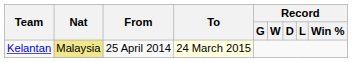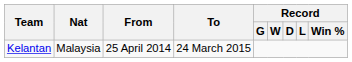(78, 48) khaki background -> (78, 48) no background
(214, 48) lightyellow background -> (214, 48) no background
